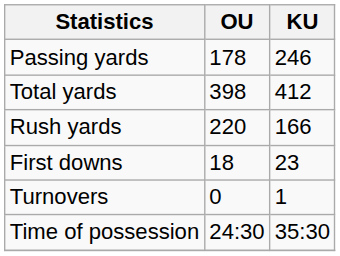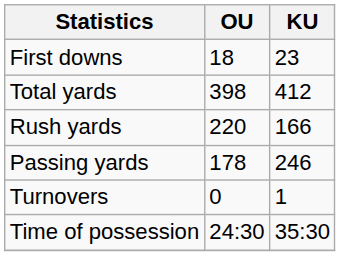rows swapped: (66, 162) <-> (79, 57)
